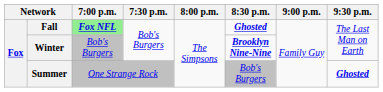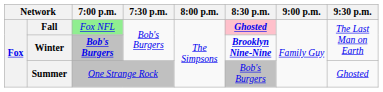(97, 27) bold -> (97, 27) normal
(250, 27) no background -> (250, 27) pink background
(97, 47) normal -> (97, 47) bold
(353, 73) bold -> (353, 73) normal
